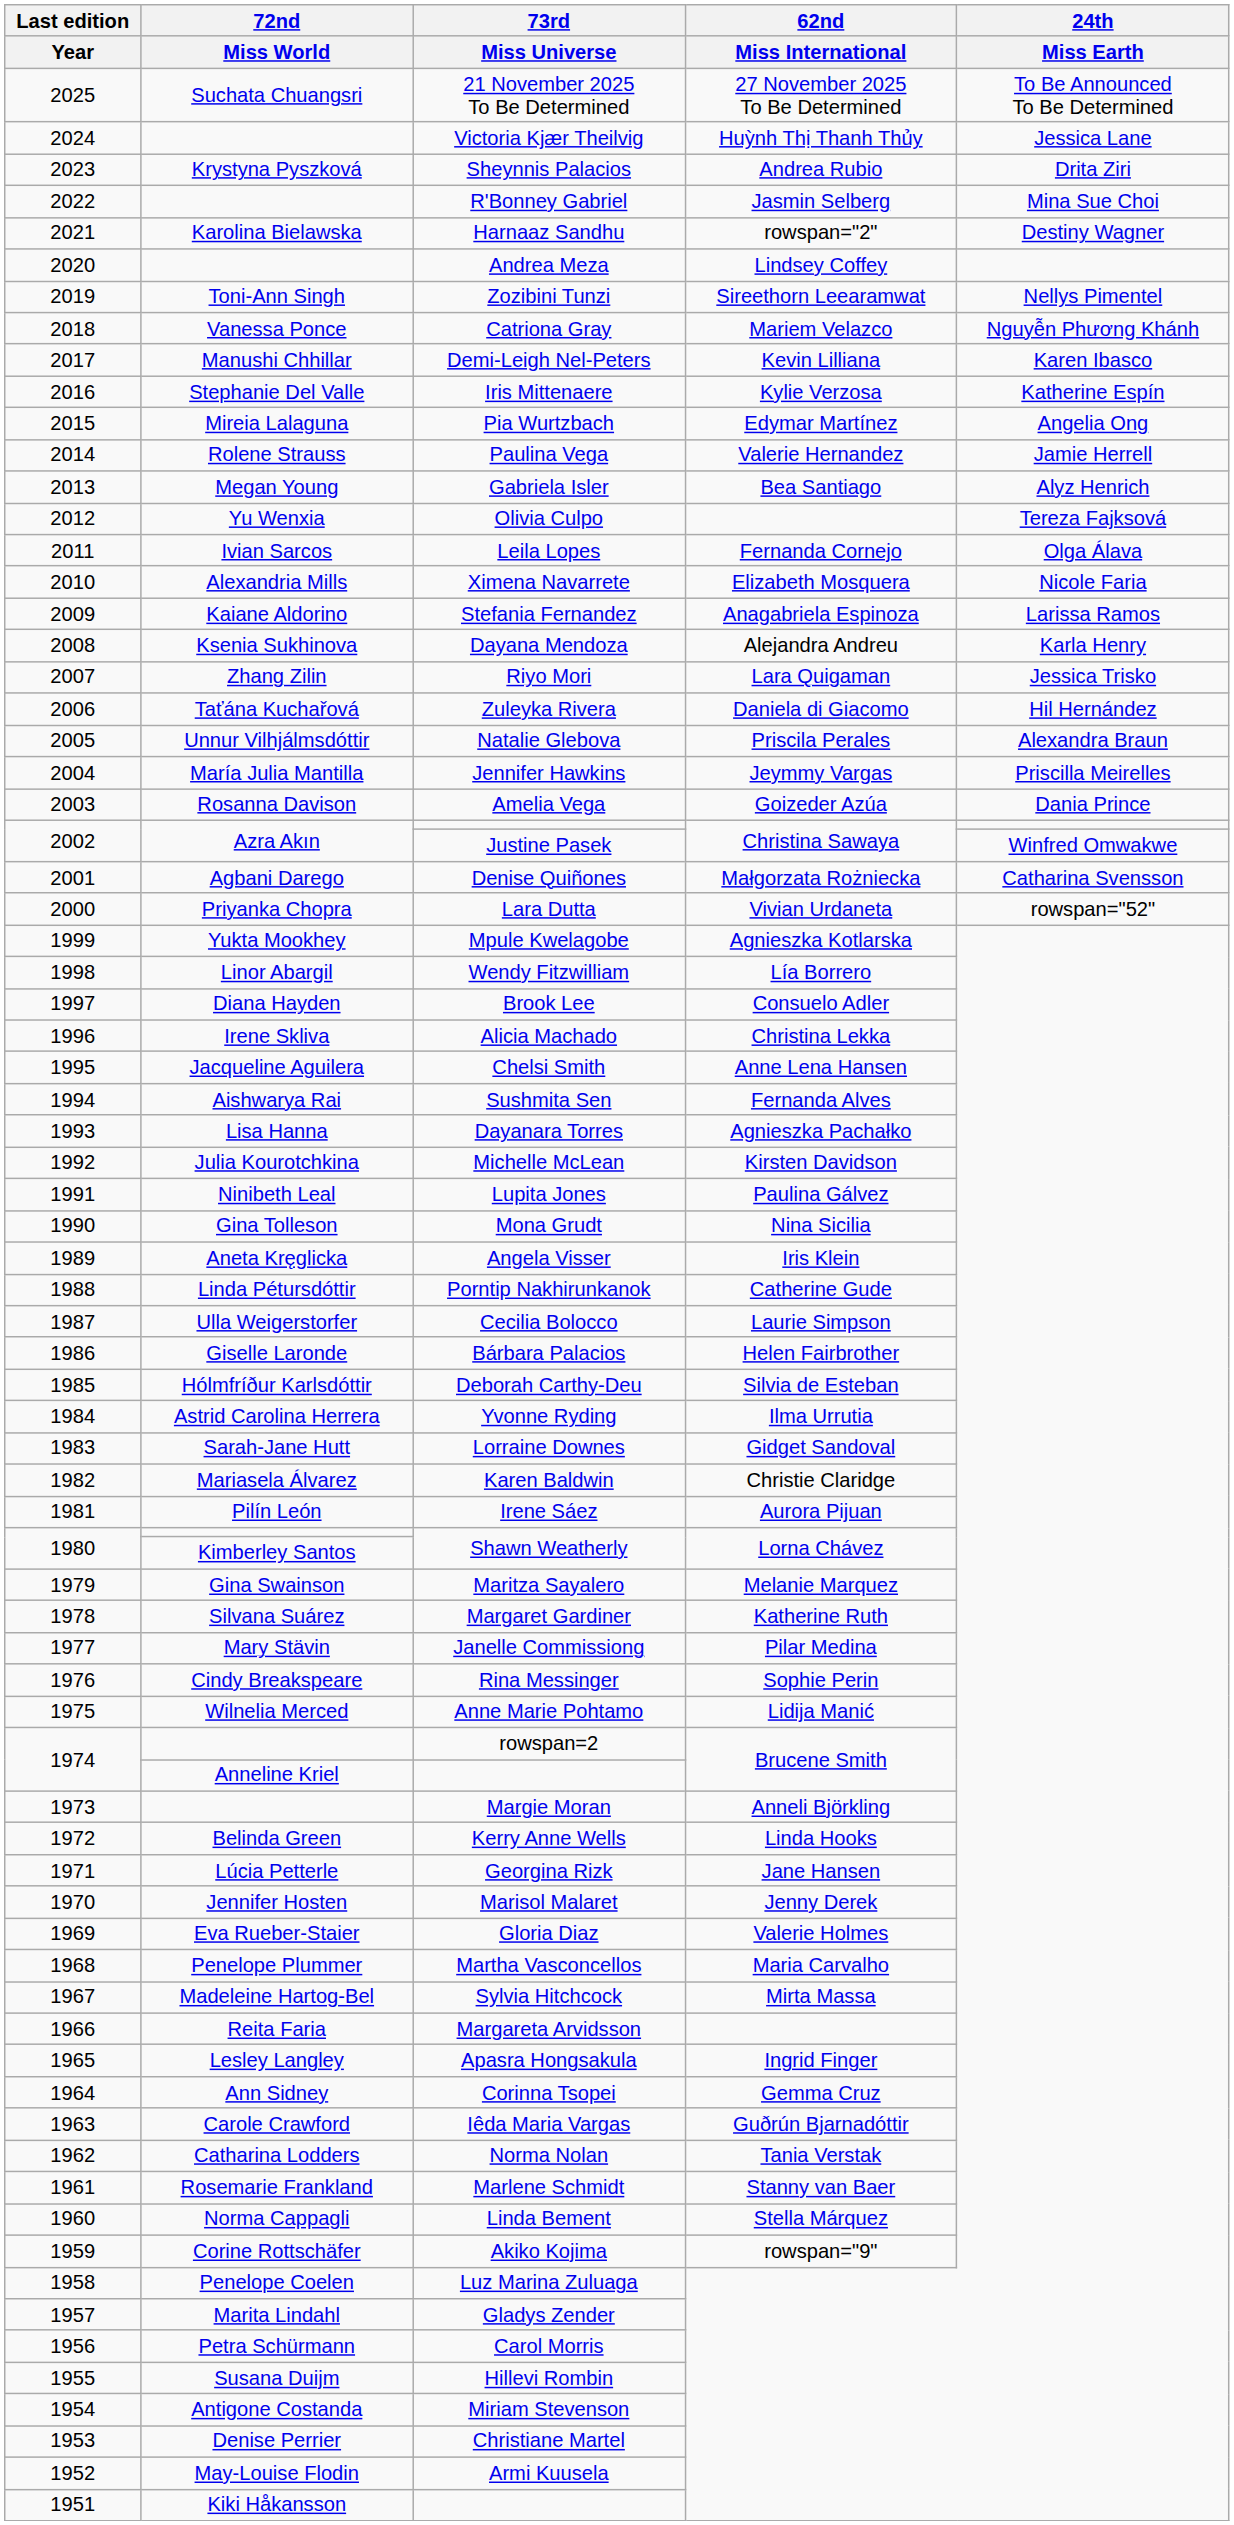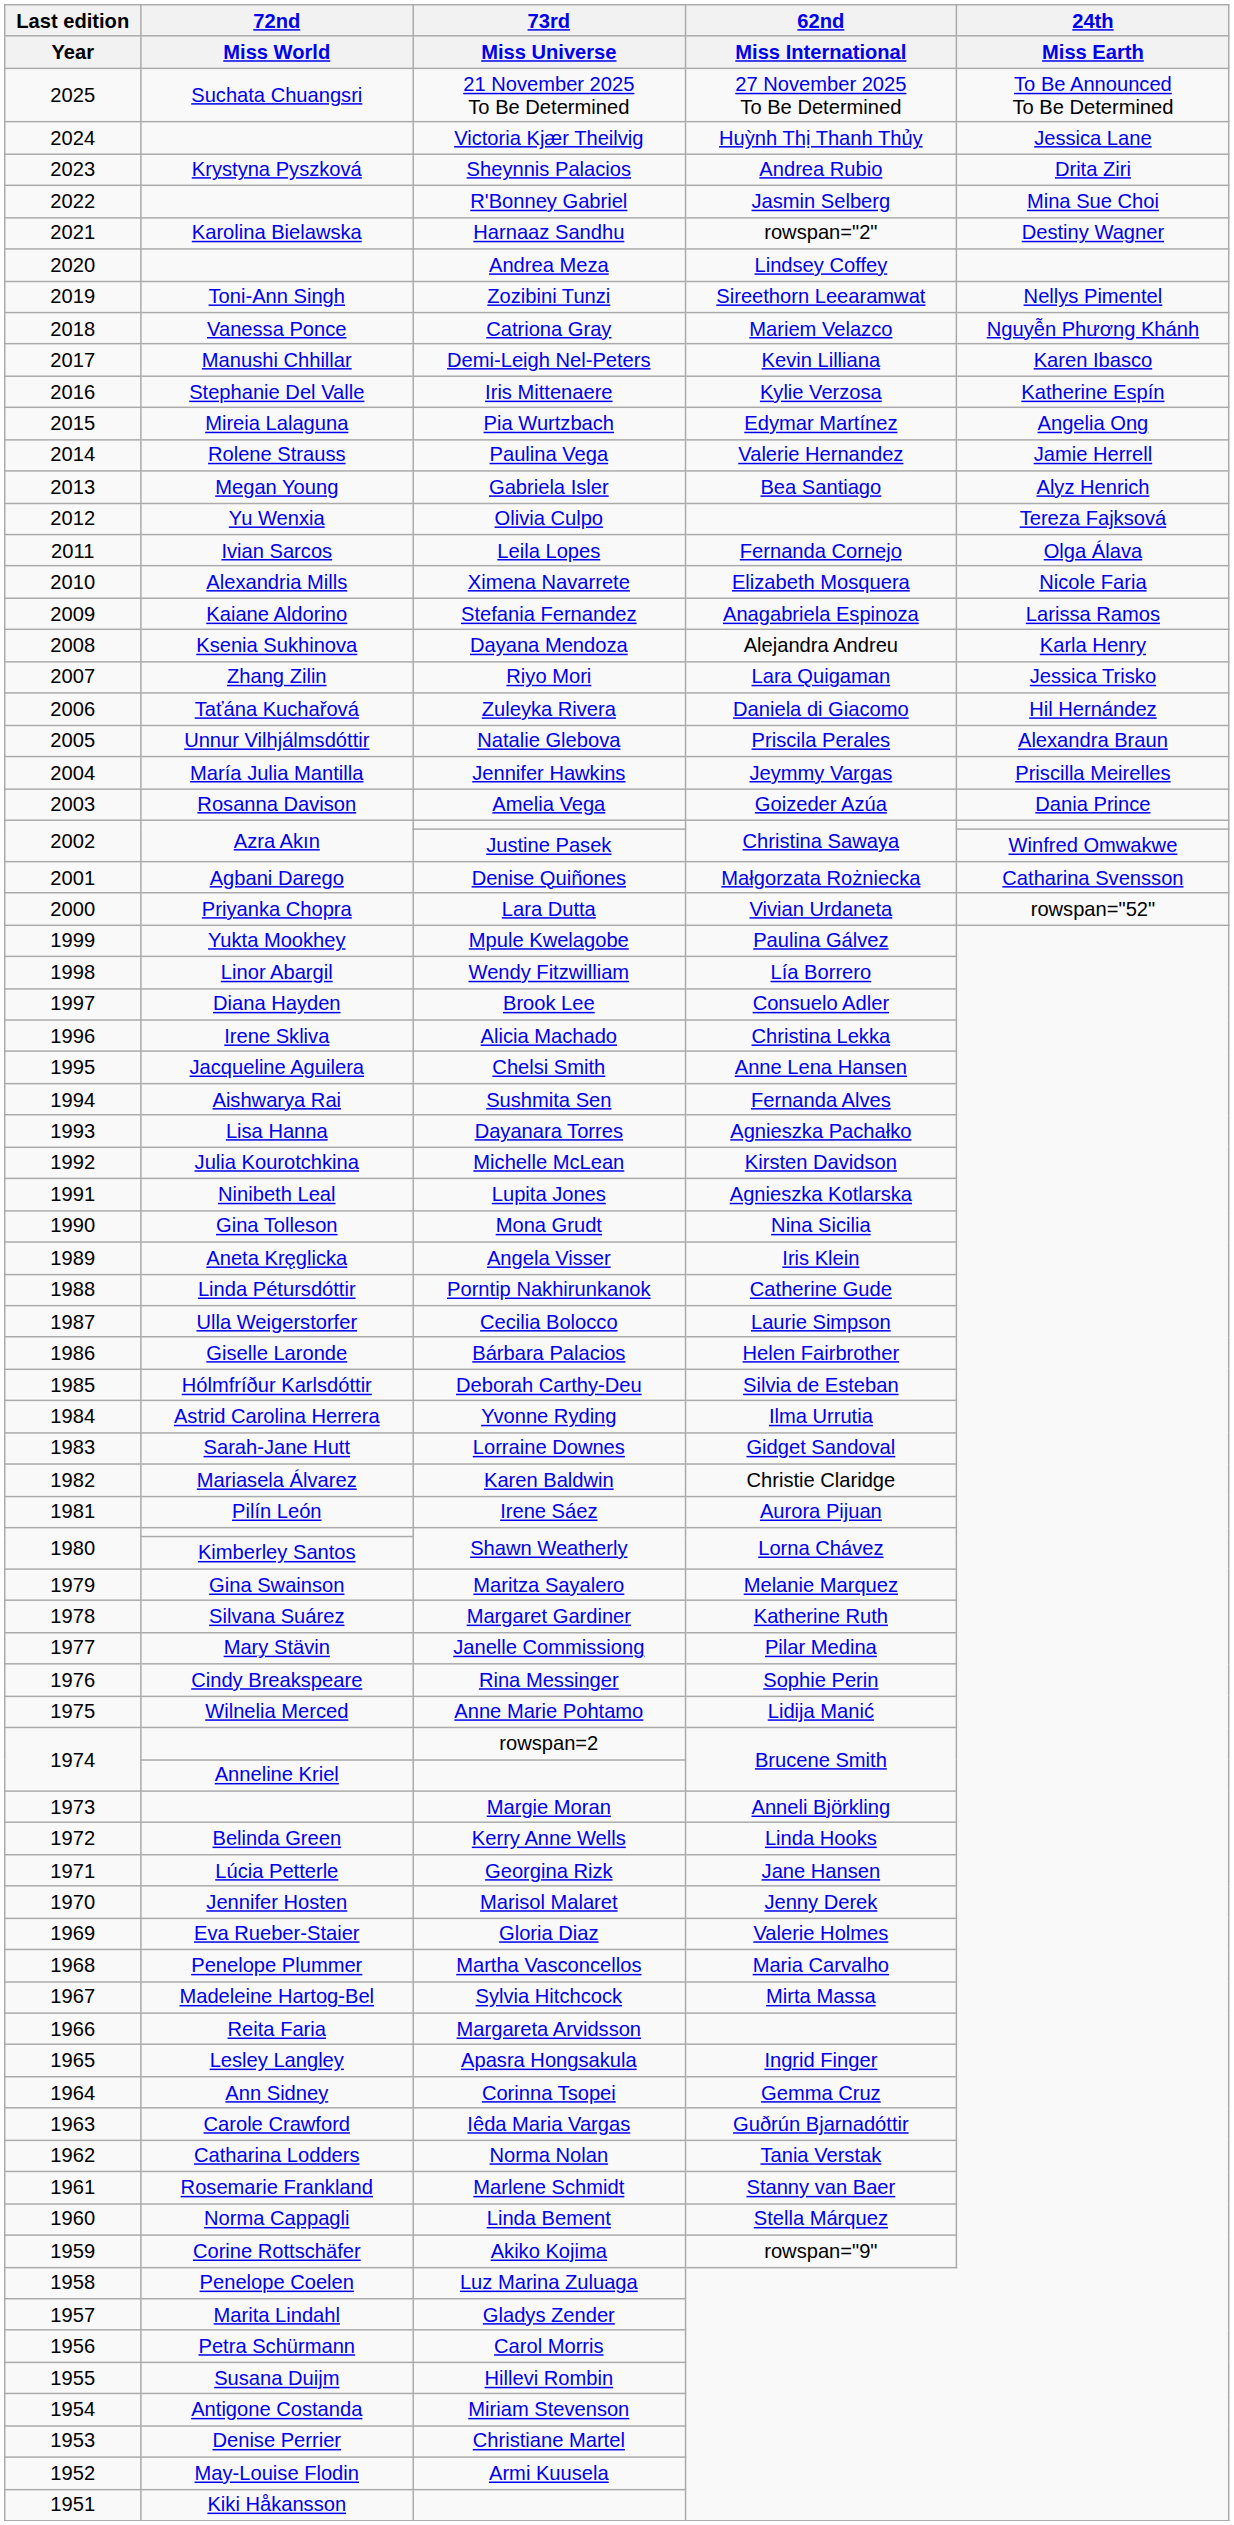(821, 940) Agnieszka Kotlarska -> (821, 940) Paulina Gálvez
(821, 1194) Paulina Gálvez -> (821, 1194) Agnieszka Kotlarska
